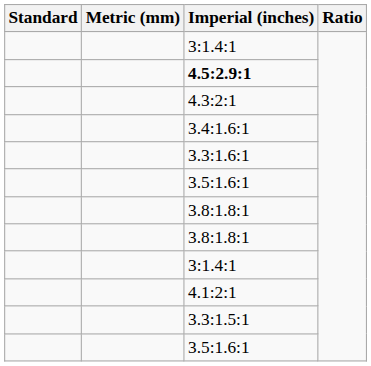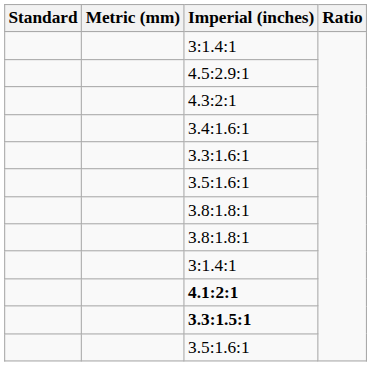(220, 73) bold -> (219, 73) normal
(212, 292) normal -> (213, 292) bold
(219, 319) normal -> (220, 319) bold
